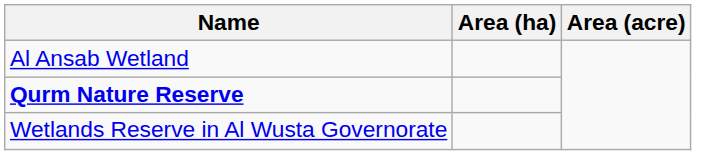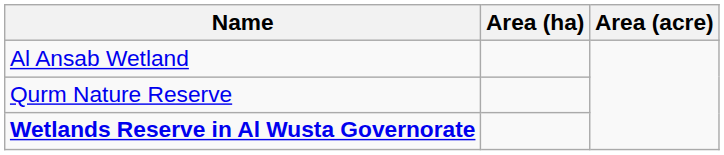(127, 94) bold -> (121, 94) normal
(229, 130) normal -> (243, 130) bold
